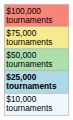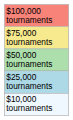(31, 82) bold -> (29, 82) normal
